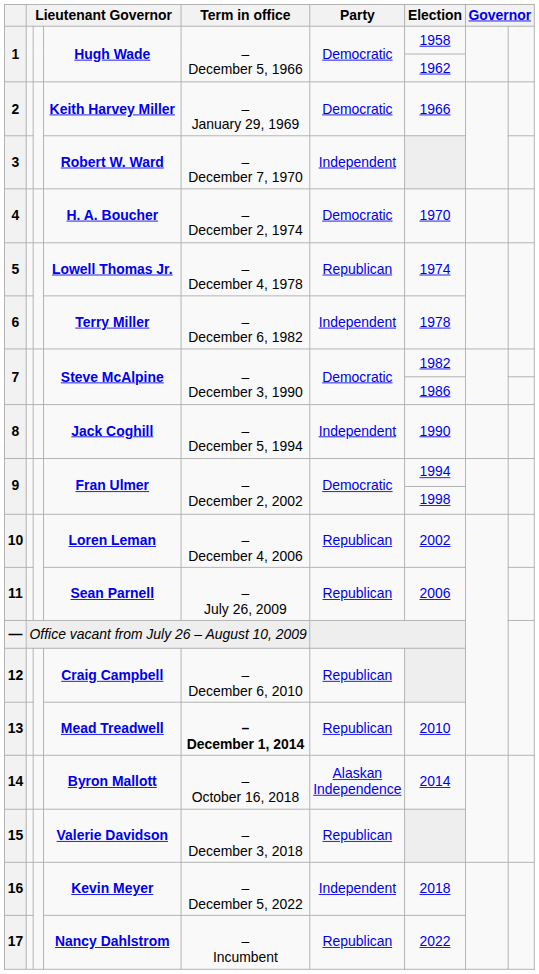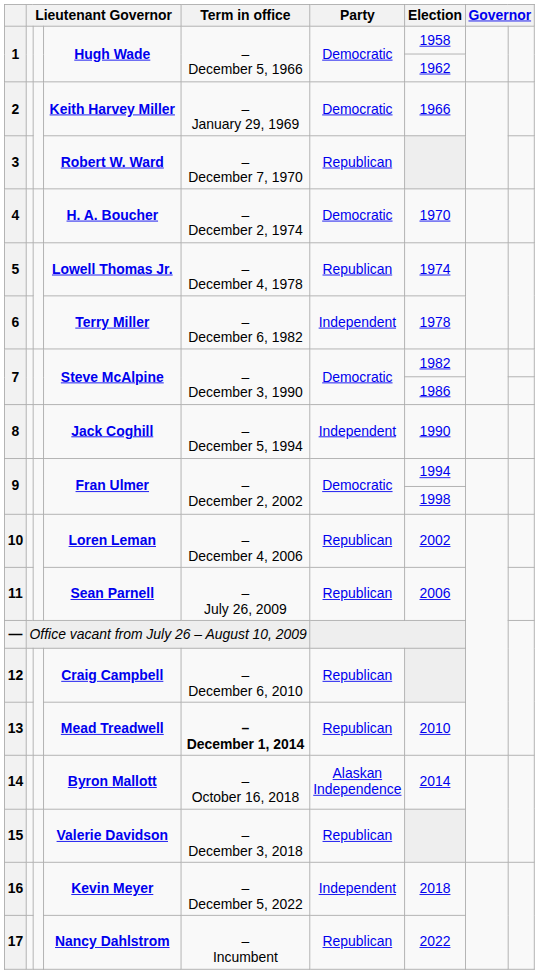(357, 162) Independent -> (357, 162) Republican
